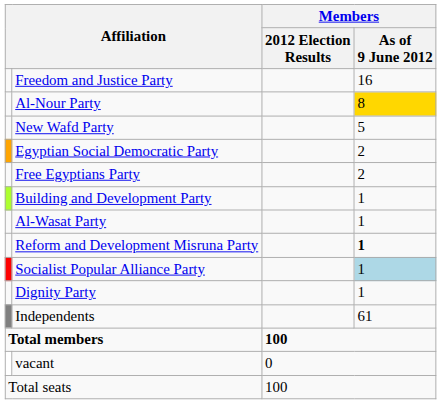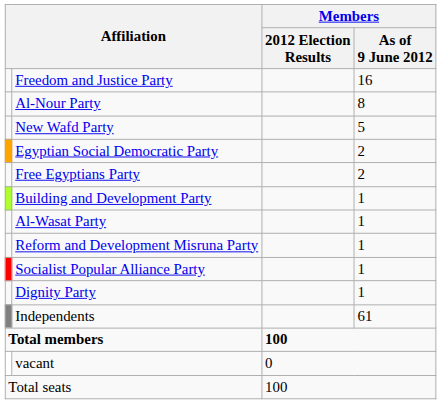(361, 103) gold background -> (361, 103) no background
(361, 245) bold -> (361, 245) normal
(361, 269) lightblue background -> (361, 269) no background
